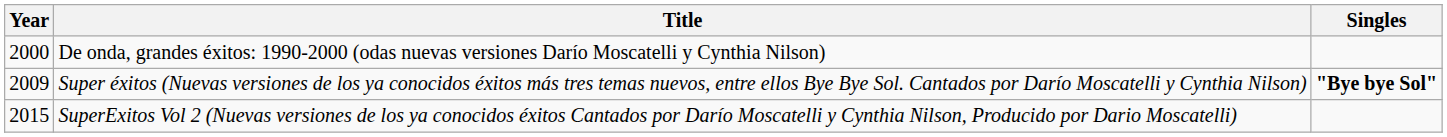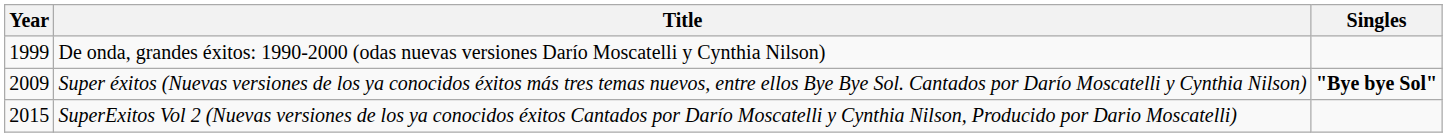(29, 52) 2000 -> (29, 52) 1999
